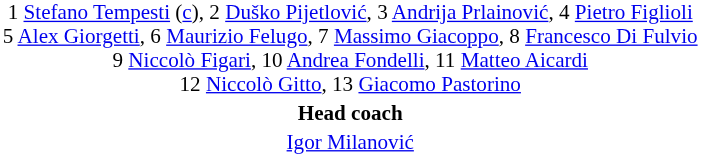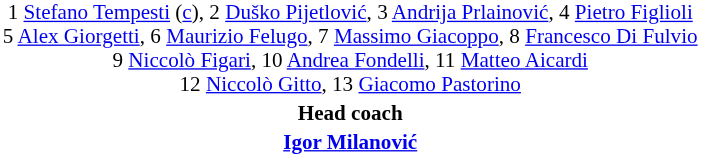(350, 142) normal -> (350, 142) bold
